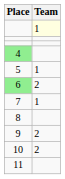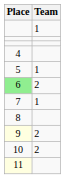(37, 28) lightyellow background -> (37, 28) no background
(18, 53) lightgreen background -> (18, 53) no background
(18, 133) no background -> (18, 133) lightyellow background
(18, 165) no background -> (18, 165) lightyellow background
